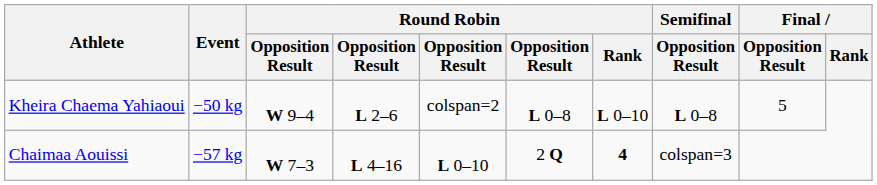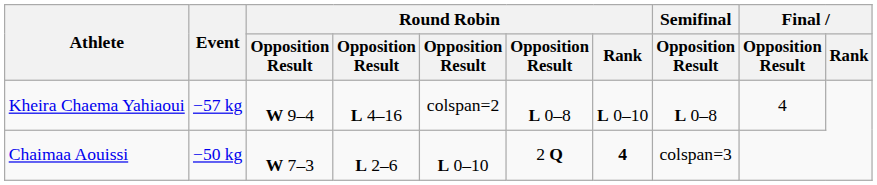(218, 105) −50 kg -> (218, 105) −57 kg
(376, 116) L 2–6 -> (376, 116) L 4–16
(782, 105) 5 -> (782, 105) 4
(218, 155) −57 kg -> (218, 155) −50 kg
(376, 165) L 4–16 -> (376, 165) L 2–6
